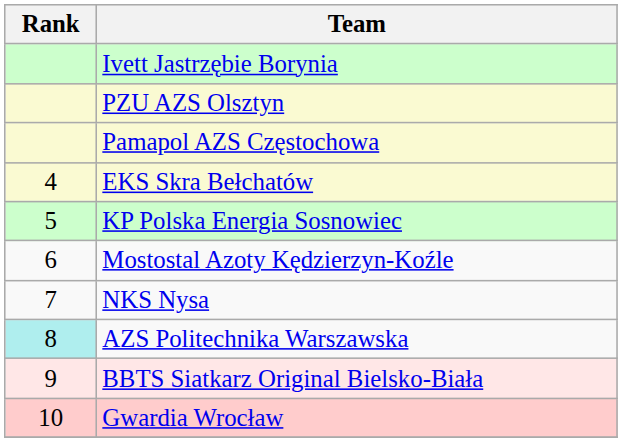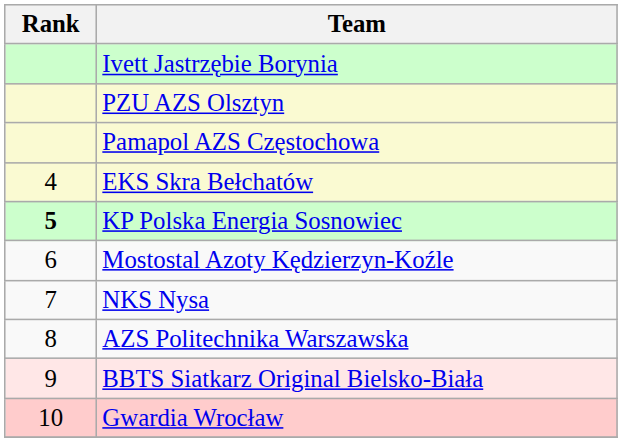(51, 220) normal -> (51, 220) bold
(51, 338) paleturquoise background -> (51, 338) no background
